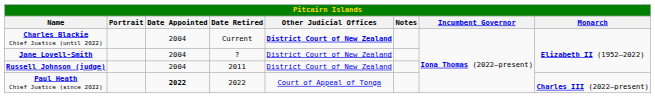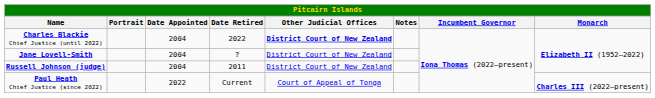(237, 39) Current -> (237, 39) 2022
(177, 83) bold -> (177, 83) normal
(237, 83) 2022 -> (237, 83) Current
